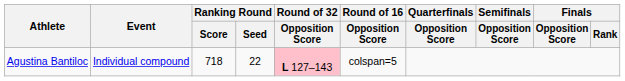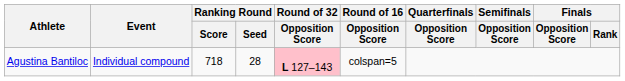(255, 62) 22 -> (255, 62) 28
